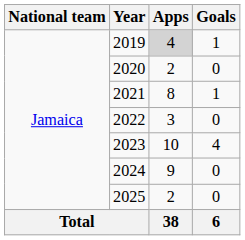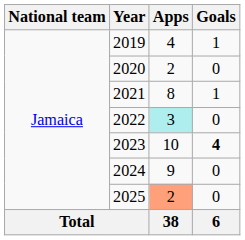(171, 42) lightgrey background -> (171, 42) no background
(171, 119) no background -> (171, 119) paleturquoise background
(216, 145) normal -> (216, 145) bold
(171, 196) no background -> (171, 196) lightsalmon background
